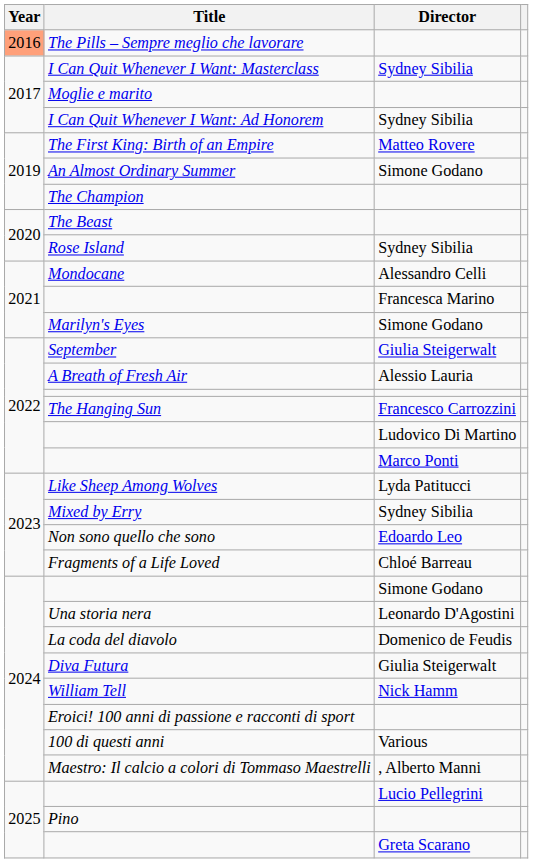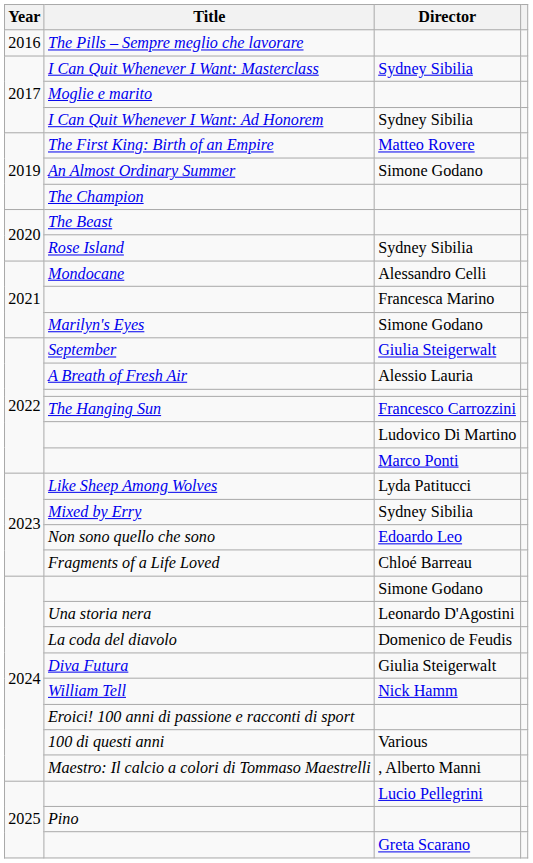(24, 42) lightsalmon background -> (24, 42) no background
